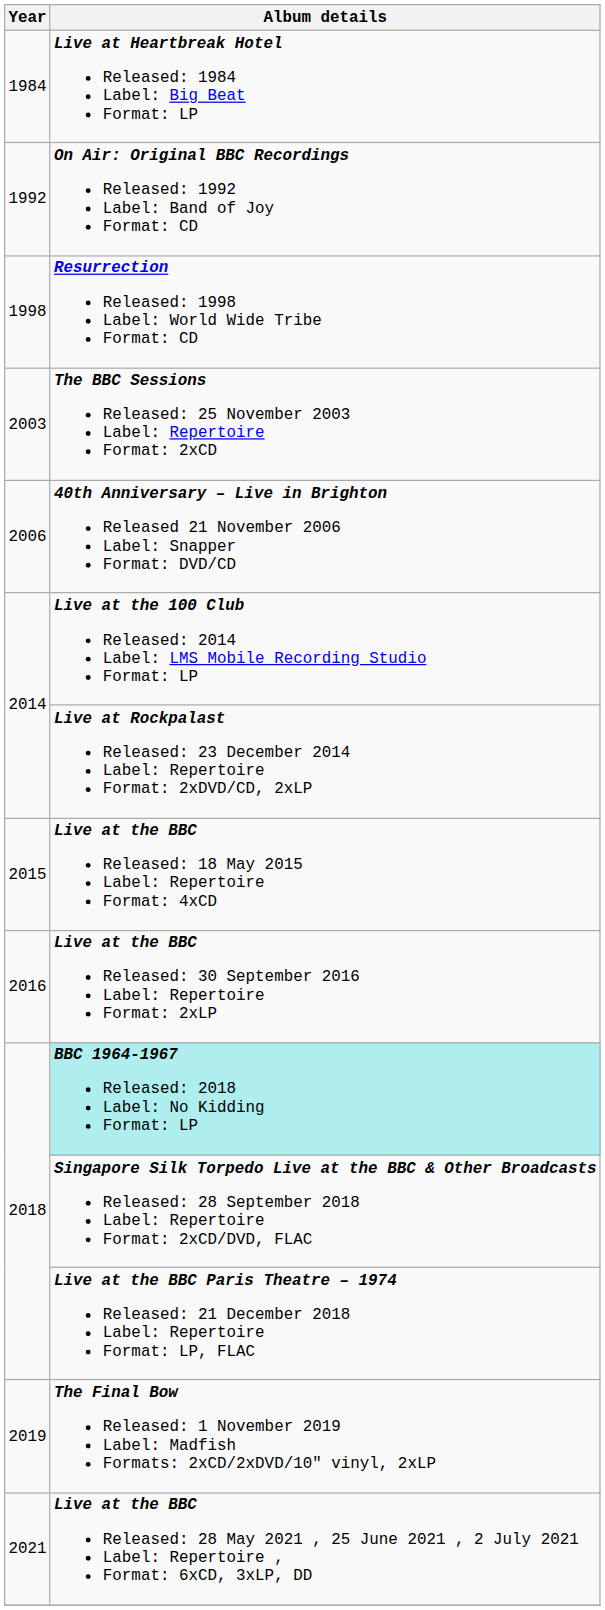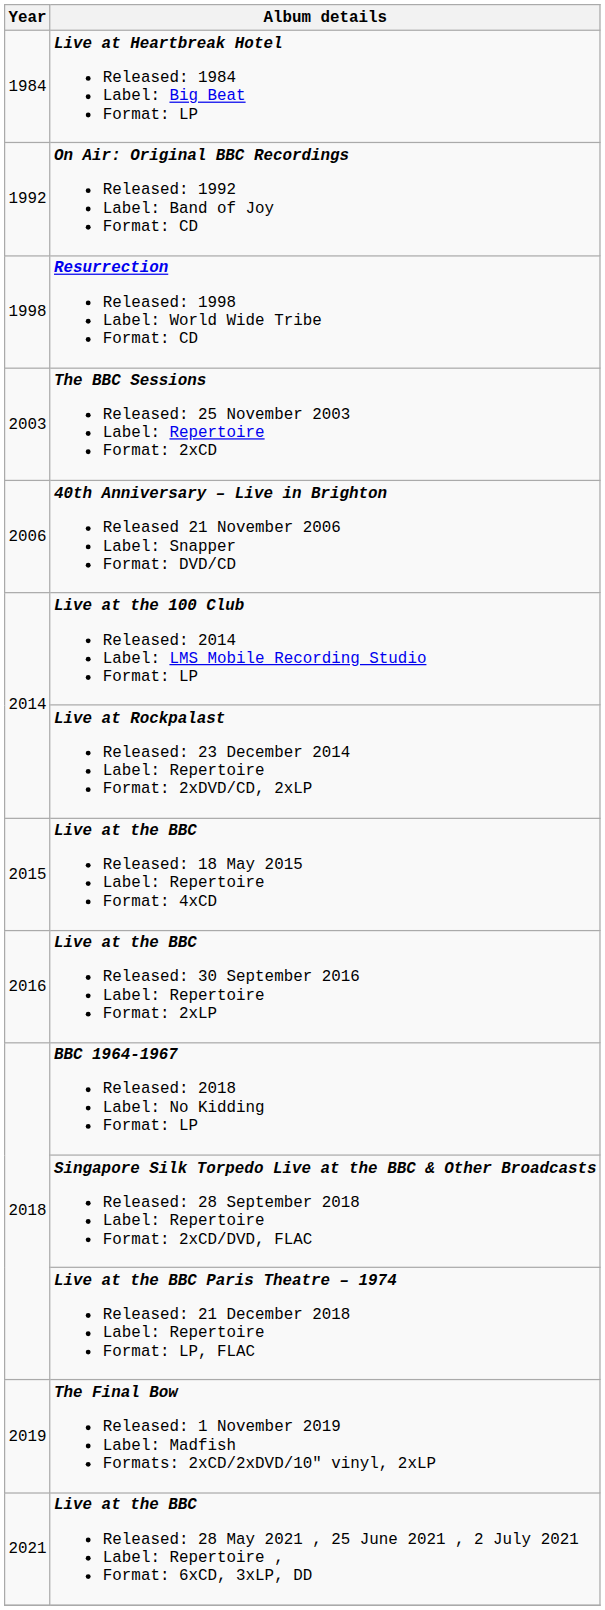(325, 1091) paleturquoise background -> (325, 1091) no background
